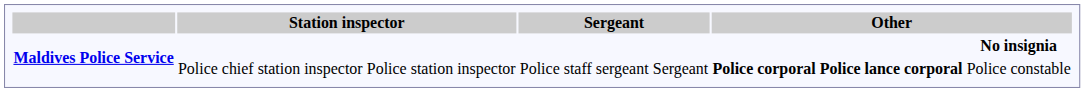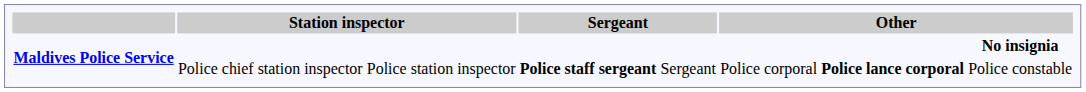(584, 69) normal -> (588, 69) bold
(764, 69) bold -> (769, 69) normal
